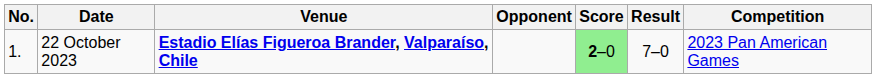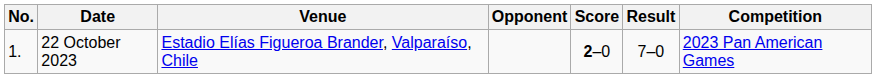(324, 51) bold -> (317, 51) normal
(601, 51) lightgreen background -> (597, 51) no background
